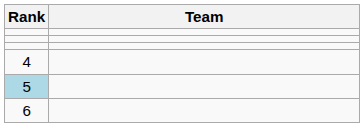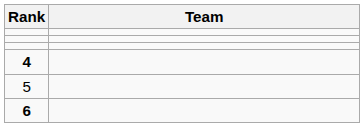(27, 62) normal -> (27, 62) bold
(27, 86) lightblue background -> (27, 86) no background
(27, 110) normal -> (27, 110) bold
